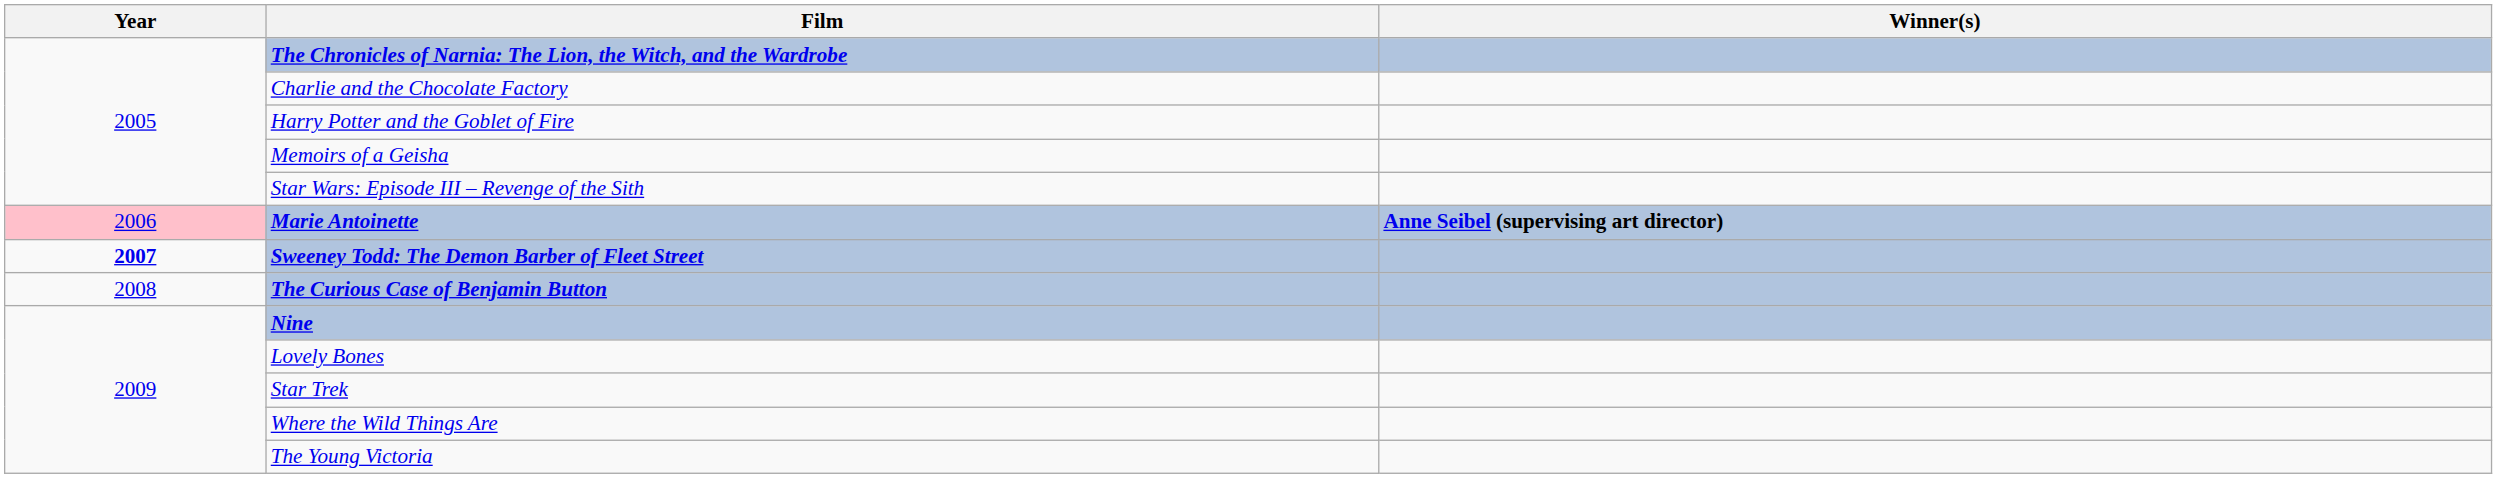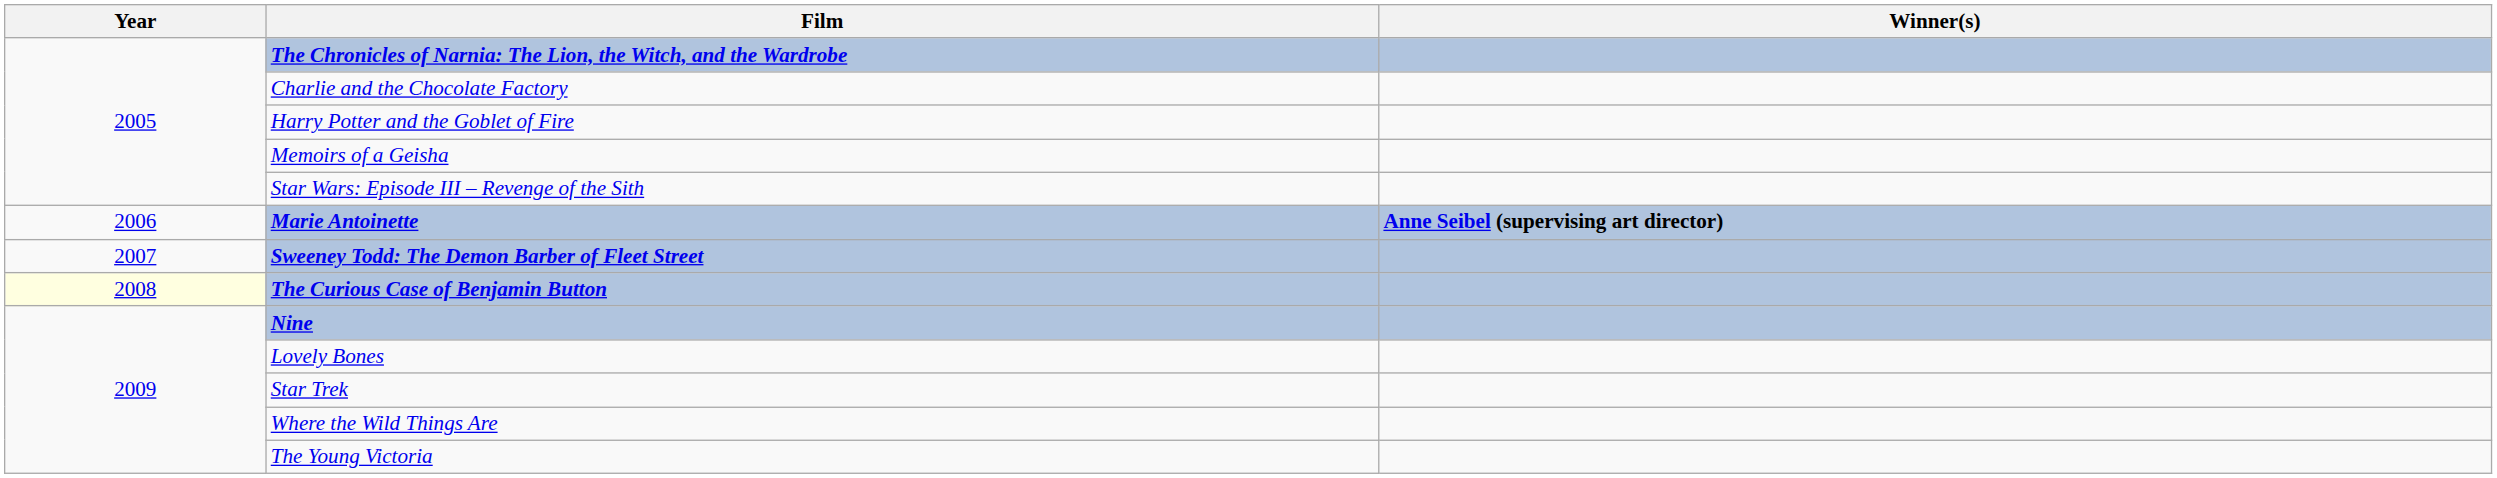(135, 222) pink background -> (135, 222) no background
(135, 255) bold -> (135, 255) normal
(135, 289) no background -> (135, 289) lightyellow background
